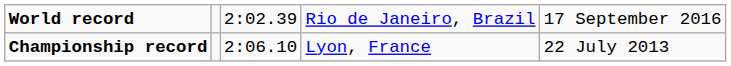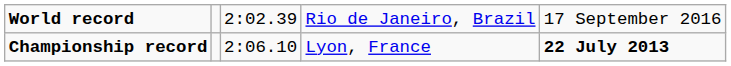(607, 47) normal -> (607, 47) bold
